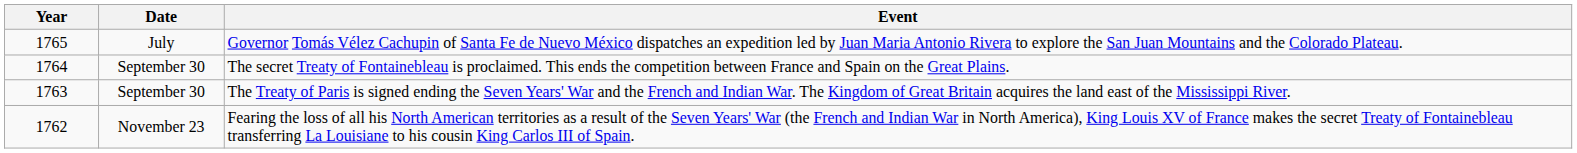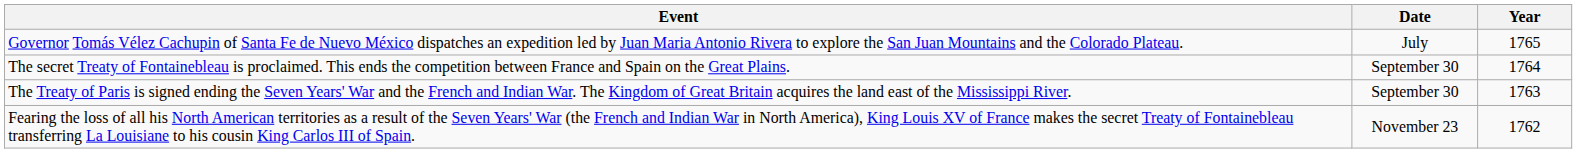columns swapped: (51, 17) <-> (898, 17)
